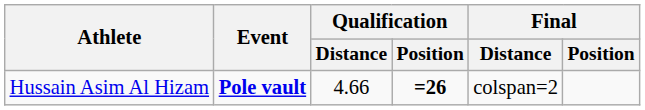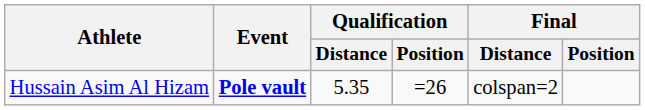(351, 87) 4.66 -> (351, 87) 5.35
(430, 87) bold -> (430, 87) normal
